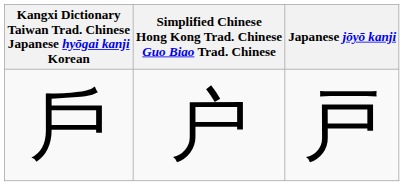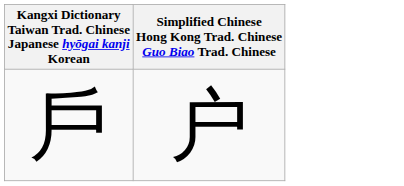- column: (342, 37)
